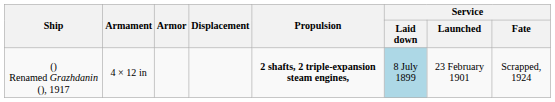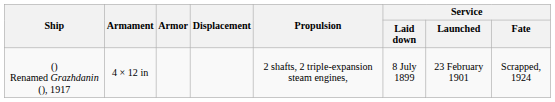(318, 72) bold -> (318, 72) normal
(406, 72) lightblue background -> (404, 72) no background
